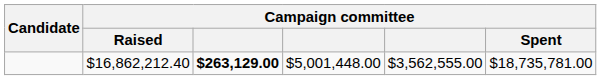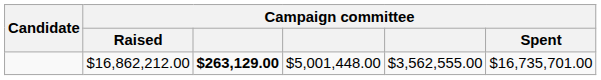(138, 63) $16,862,212.40 -> (138, 63) $16,862,212.00
(541, 63) $18,735,781.00 -> (541, 63) $16,735,701.00
